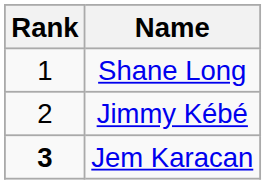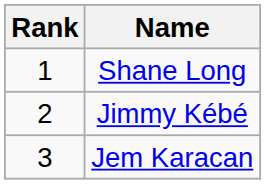(45, 158) bold -> (45, 158) normal
